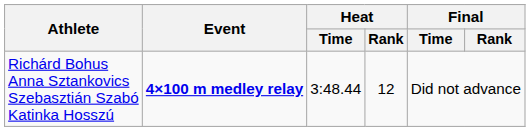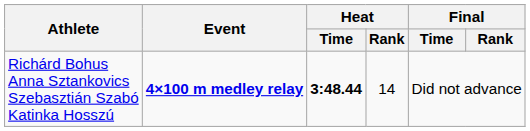(336, 89) normal -> (336, 89) bold
(386, 89) 12 -> (387, 89) 14
